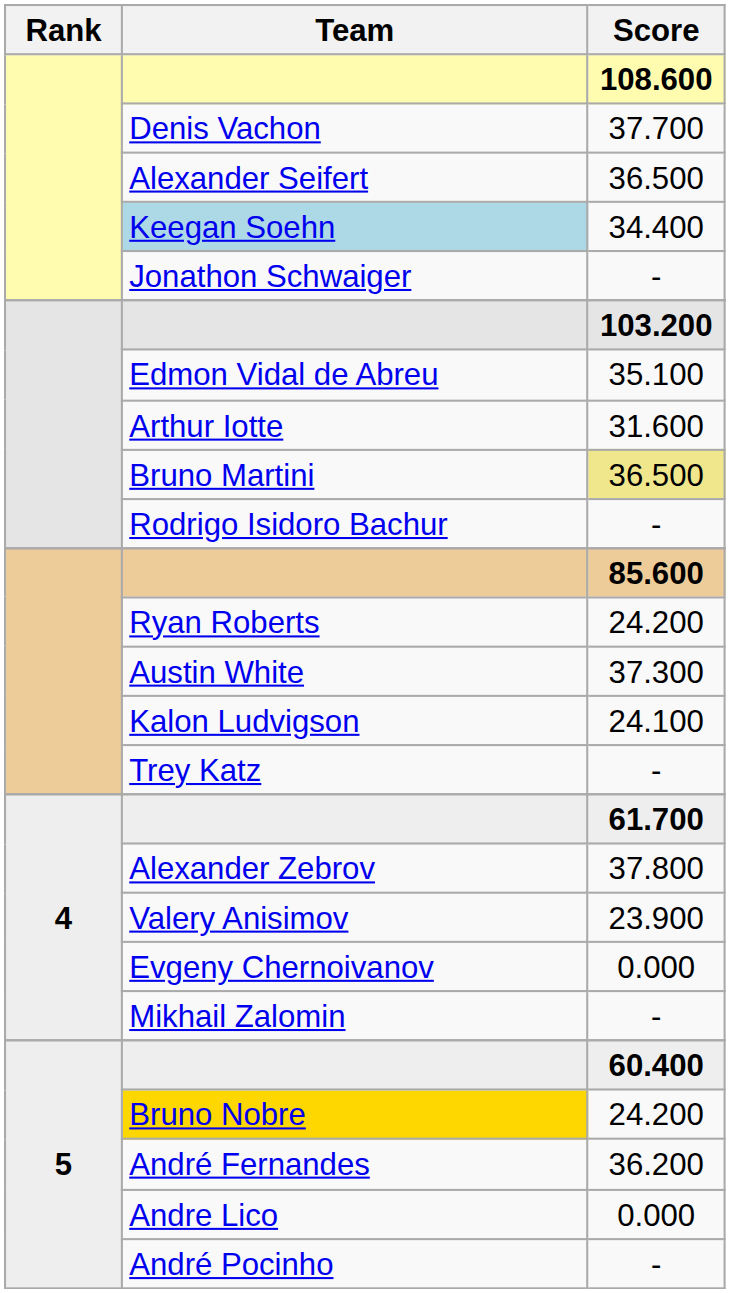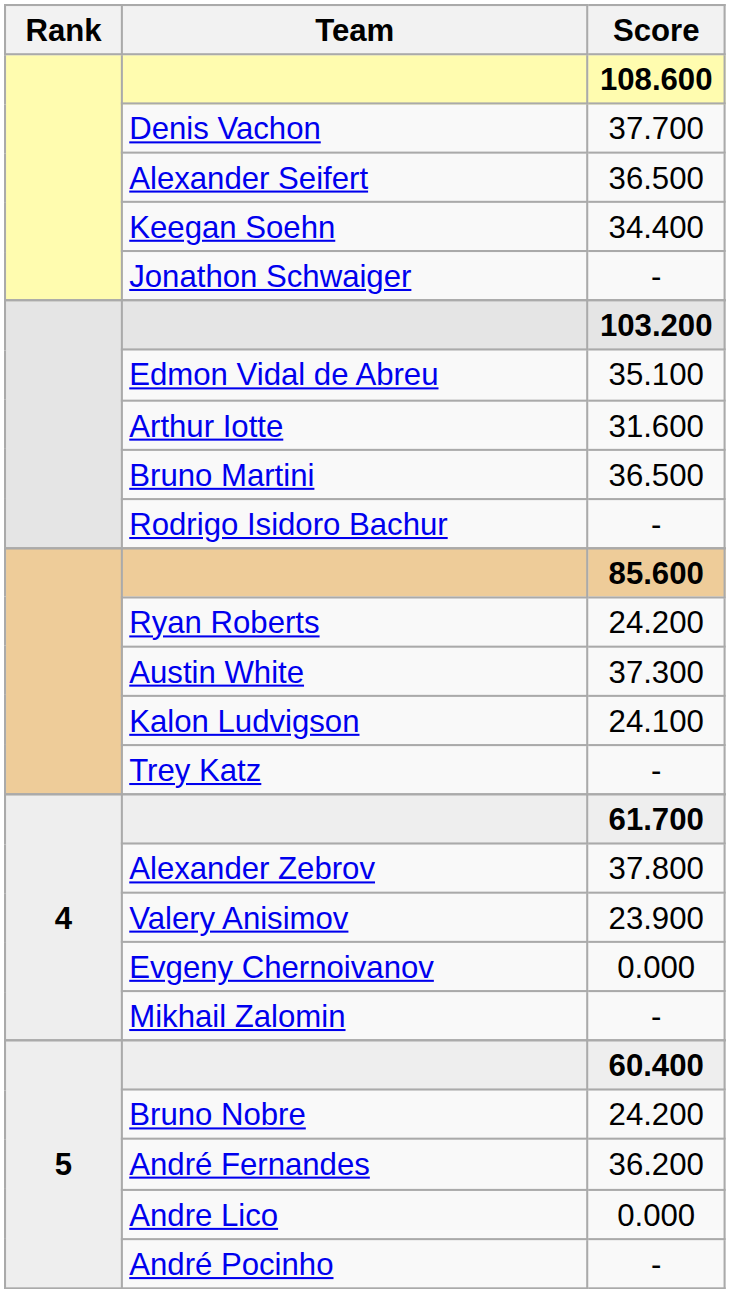(232, 227) lightblue background -> (232, 227) no background
(656, 474) khaki background -> (656, 474) no background
(218, 1115) gold background -> (218, 1115) no background
